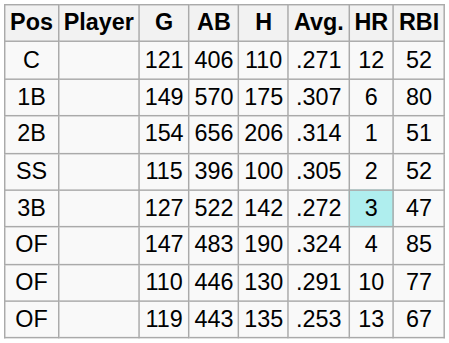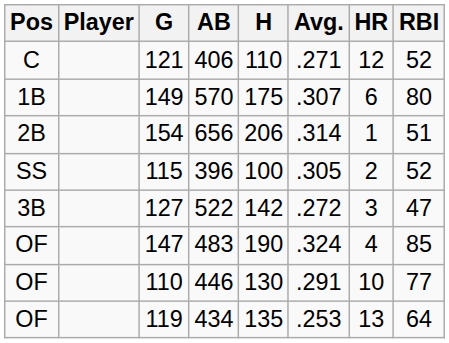(371, 208) paleturquoise background -> (371, 208) no background
(214, 319) 443 -> (214, 319) 434
(419, 319) 67 -> (419, 319) 64
